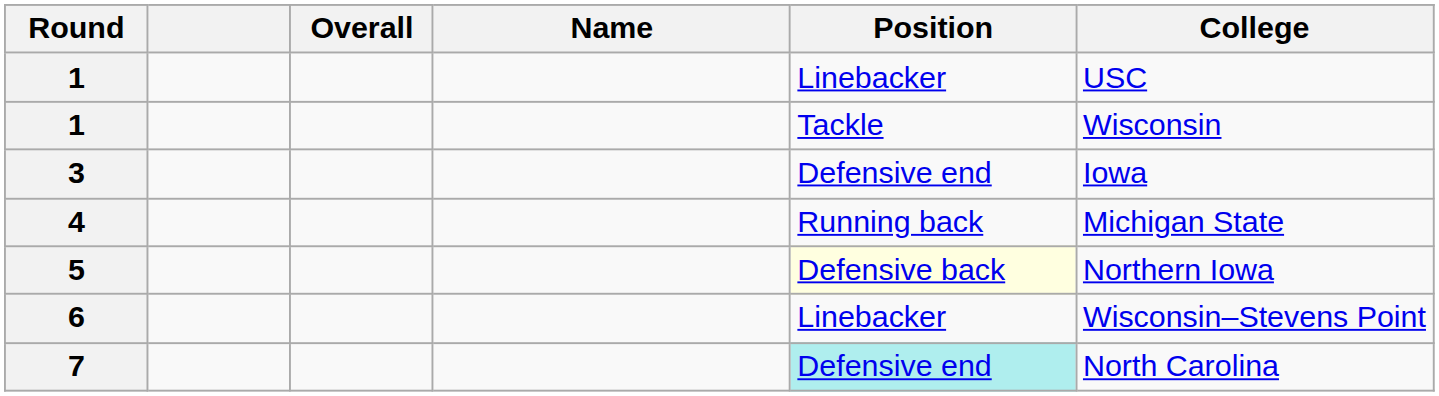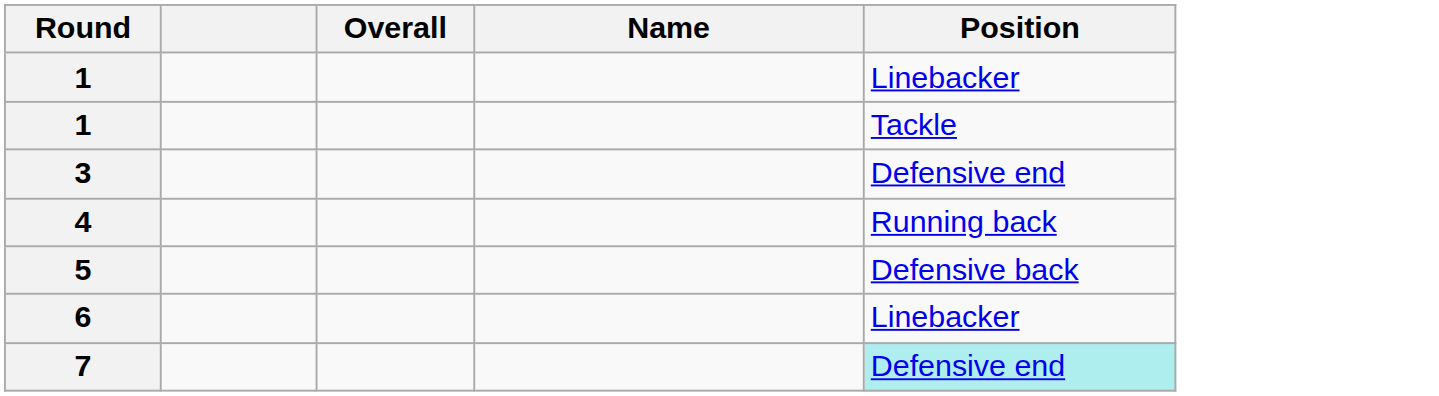- column: (1254, 28)
(901, 269) lightyellow background -> (975, 269) no background
